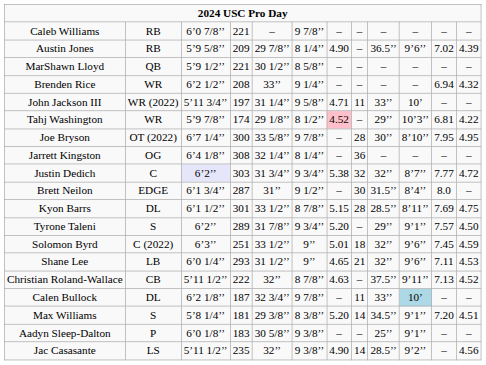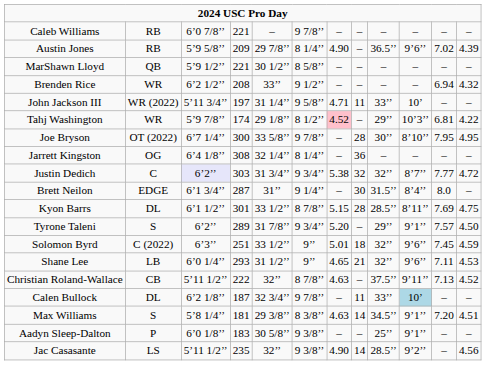(309, 84) 9 1/4’’ -> (309, 84) 9 1/2’’
(309, 191) 9 1/2’’ -> (309, 191) 9 1/4’’
(339, 315) 5.20 -> (339, 315) 4.63
